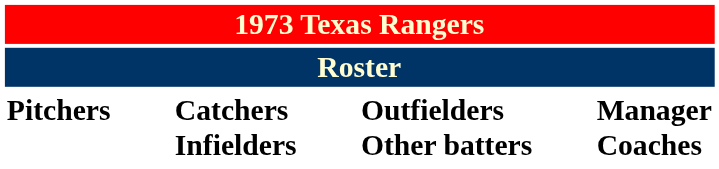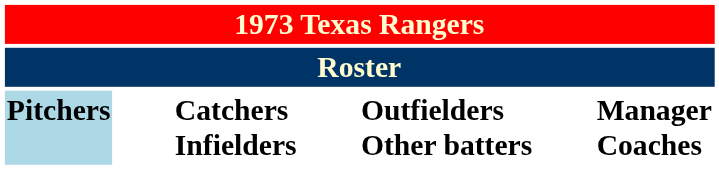(59, 109) no background -> (59, 109) lightblue background
